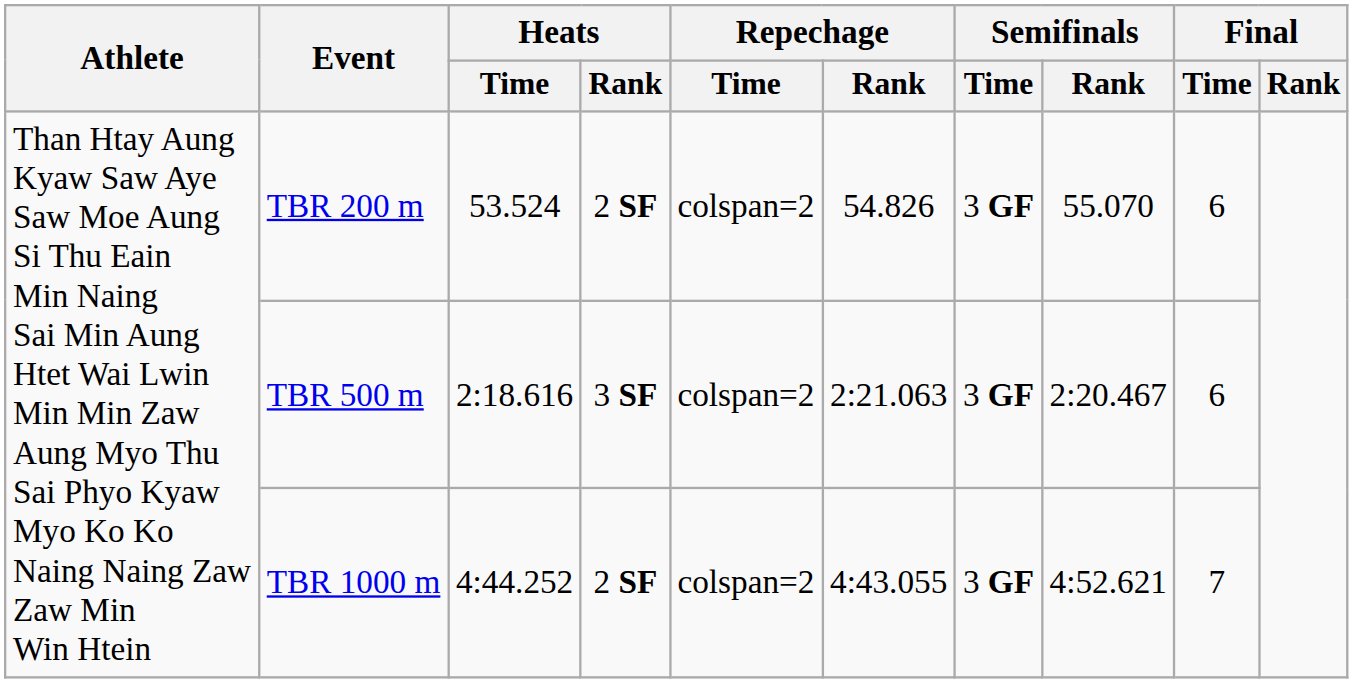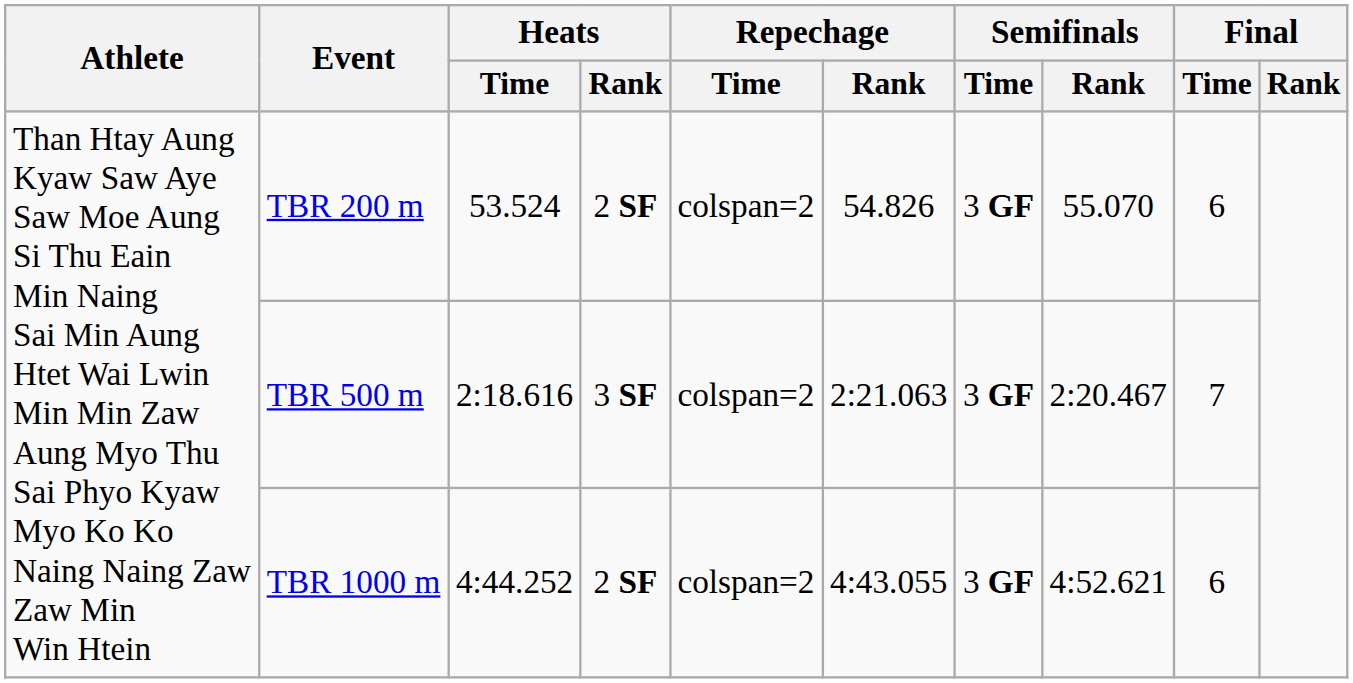(1217, 394) 6 -> (1217, 394) 7
(1217, 582) 7 -> (1217, 582) 6
